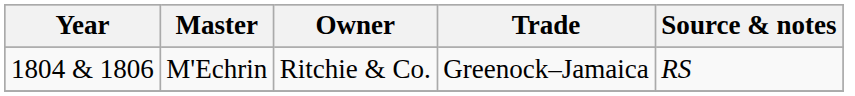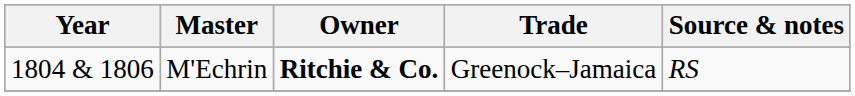(355, 68) normal -> (359, 68) bold
